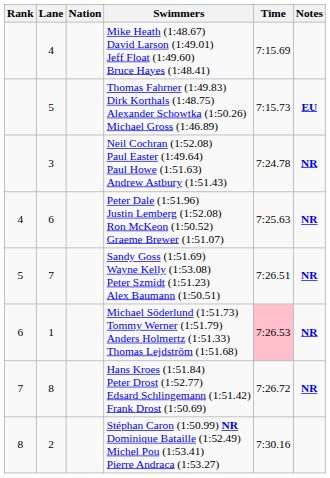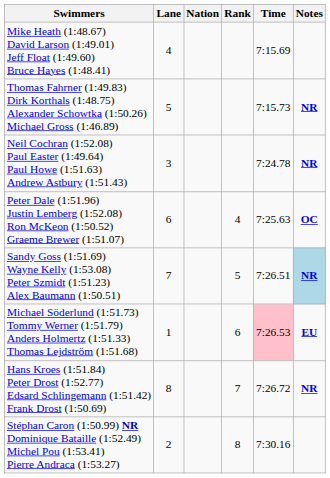columns swapped: (20, 13) <-> (179, 13)
(309, 107) EU -> (309, 107) NR
(309, 219) NR -> (309, 219) OC
(309, 276) no background -> (309, 276) lightblue background
(309, 332) NR -> (309, 332) EU
